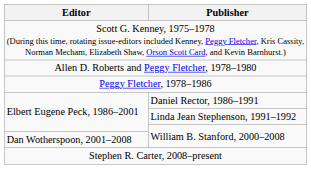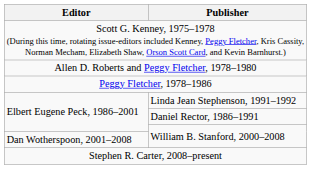(205, 100) Daniel Rector, 1986–1991 -> (223, 100) Linda Jean Stephenson, 1991–1992
(223, 116) Linda Jean Stephenson, 1991–1992 -> (205, 116) Daniel Rector, 1986–1991
